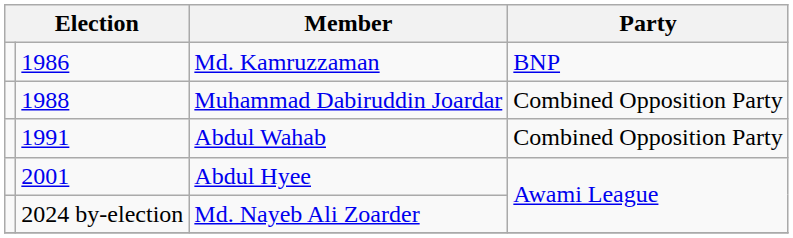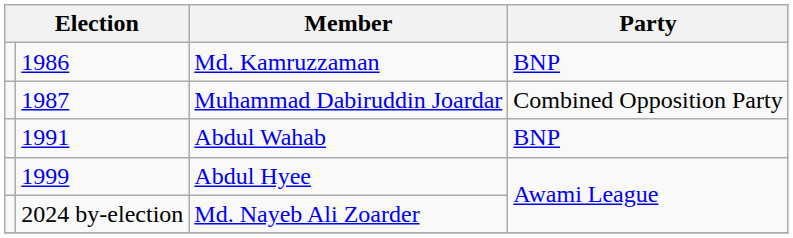(45, 99) 1988 -> (45, 99) 1987
(648, 137) Combined Opposition Party -> (537, 137) BNP
(45, 175) 2001 -> (45, 175) 1999
